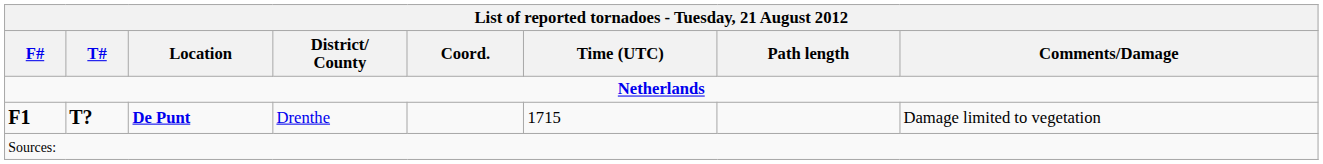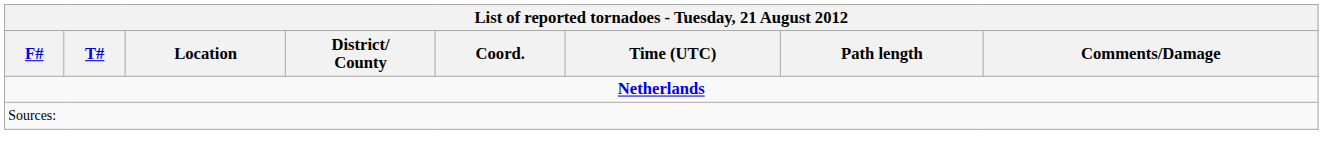- row: (19, 117)
